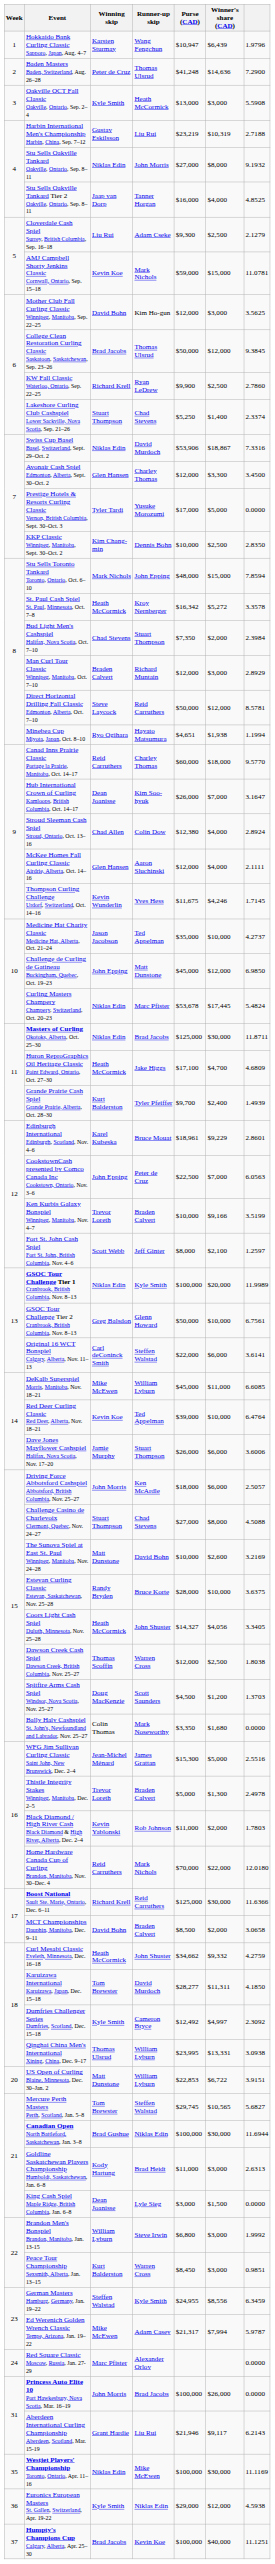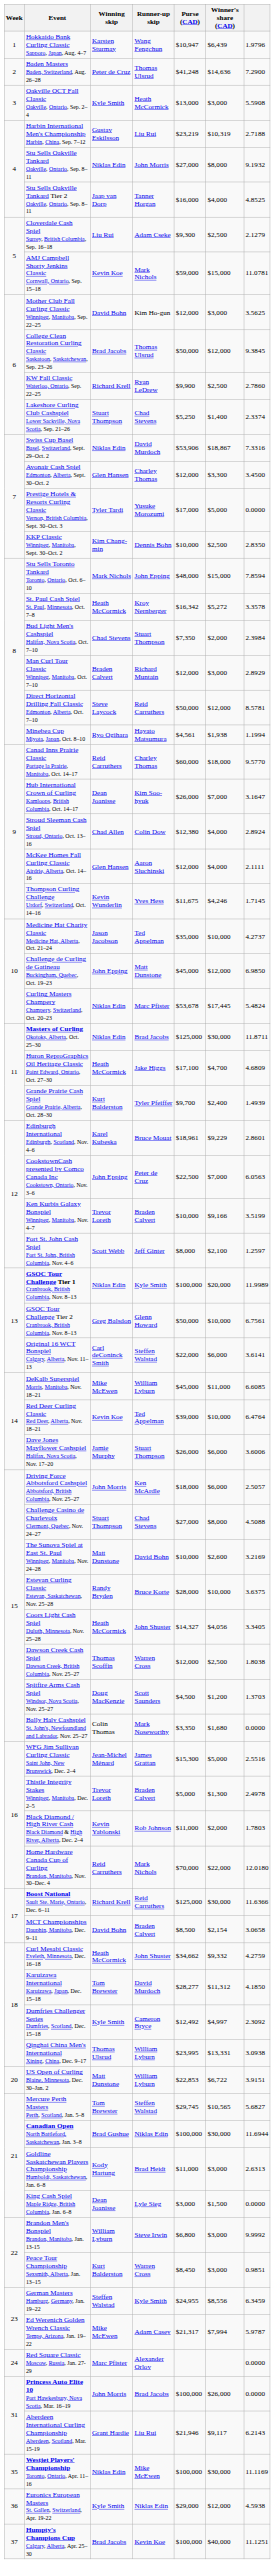(185, 734) $4,651 -> (185, 734) $4,561
(217, 1929) $2,000 -> (217, 1929) $2,154
(219, 1987) $11,311 -> (219, 1987) $11,312
(255, 2235) 1.9992 -> (255, 2235) 9.9992
